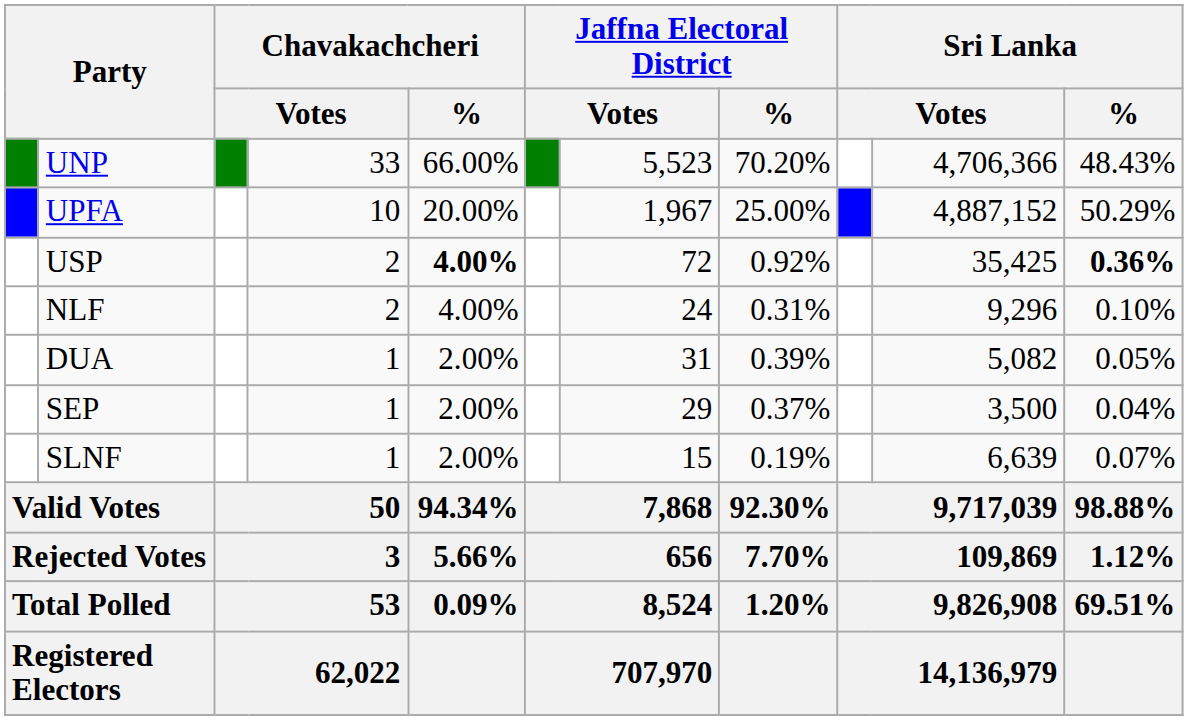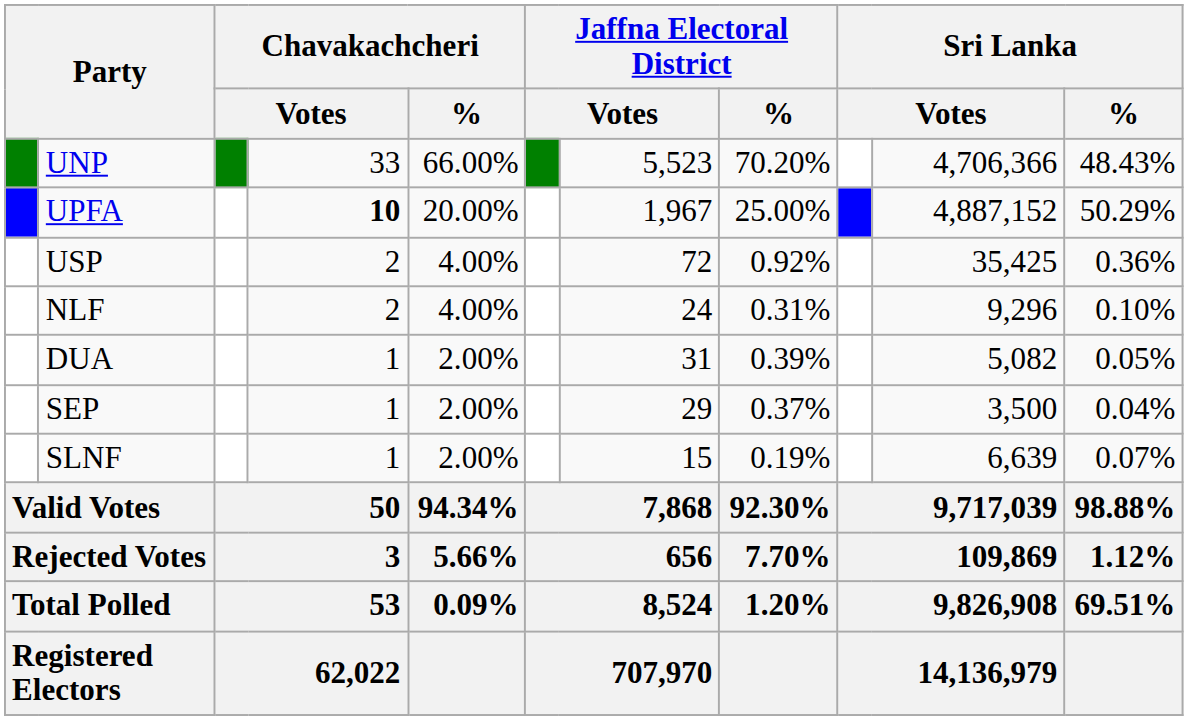(385, 211) normal -> (385, 211) bold
(476, 260) bold -> (478, 260) normal
(1133, 260) bold -> (1135, 260) normal
